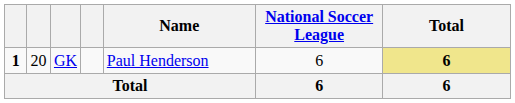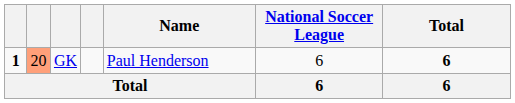(39, 60) no background -> (39, 60) lightsalmon background
(447, 60) khaki background -> (447, 60) no background
